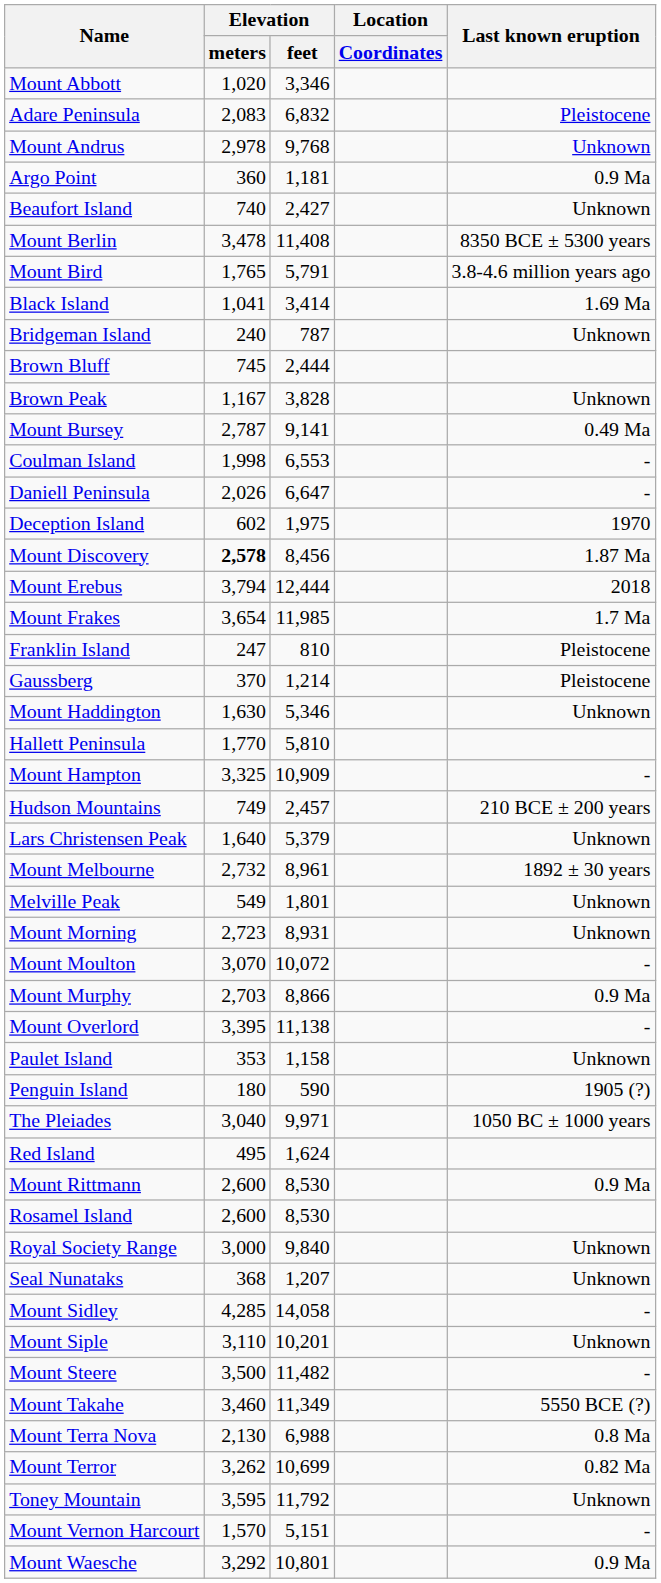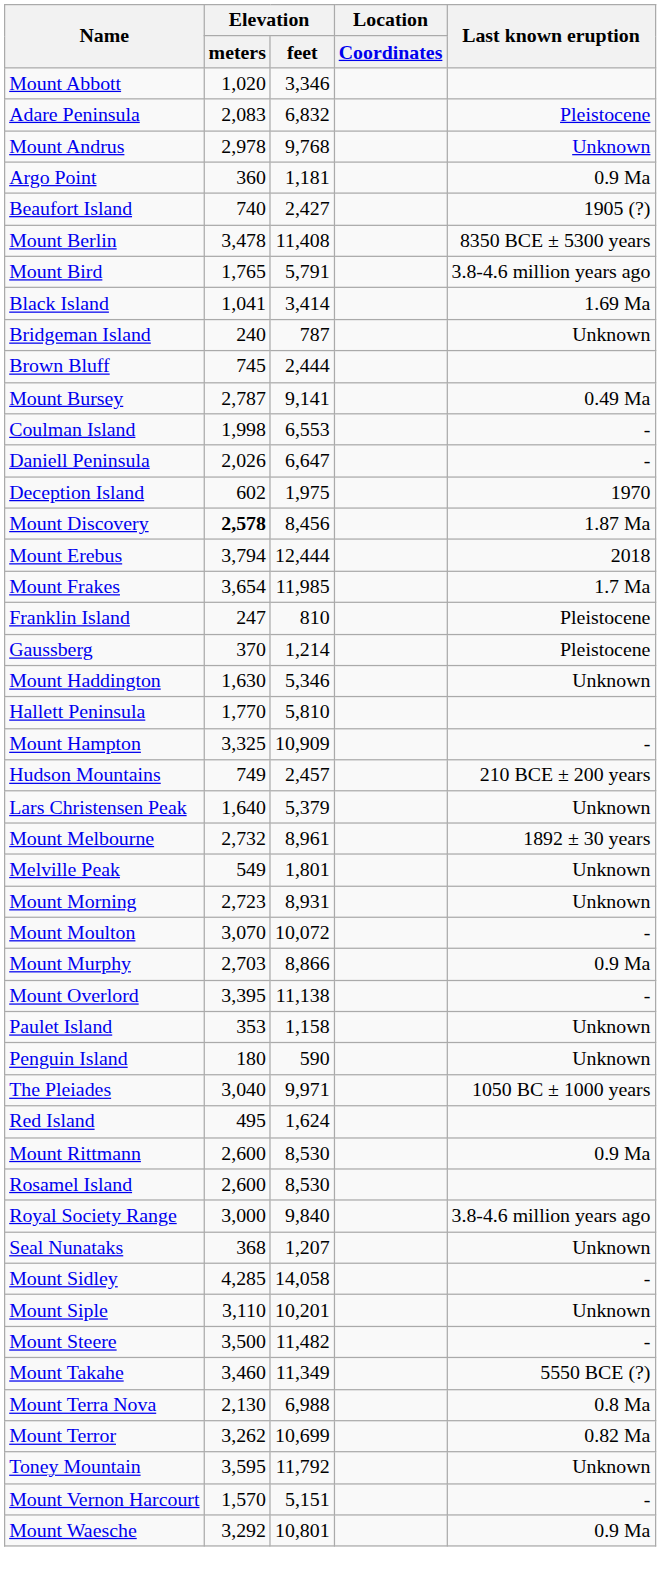(611, 209) Unknown -> (617, 209) 1905 (?)
- row: (58, 397)
(617, 1090) 1905 (?) -> (611, 1058) Unknown
(611, 1247) Unknown -> (551, 1215) 3.8-4.6 million years ago
